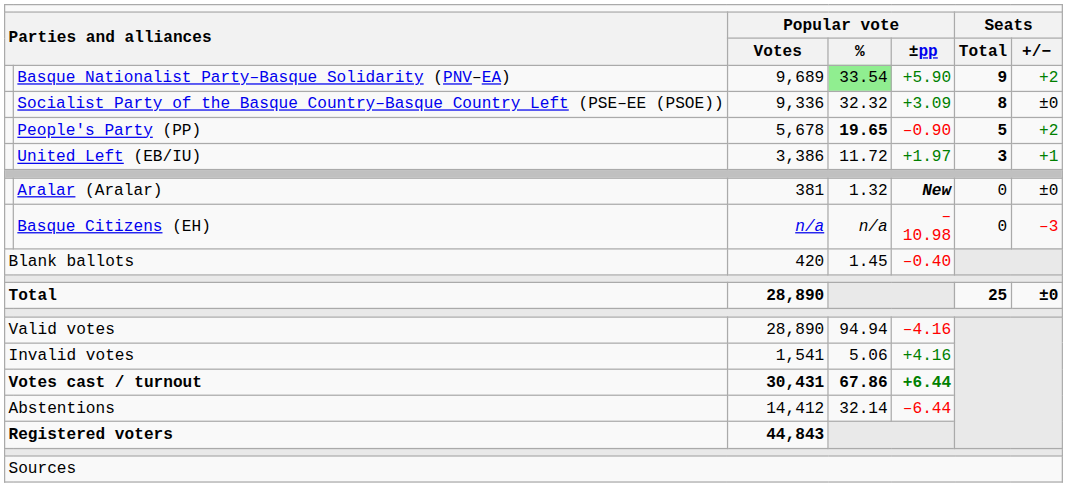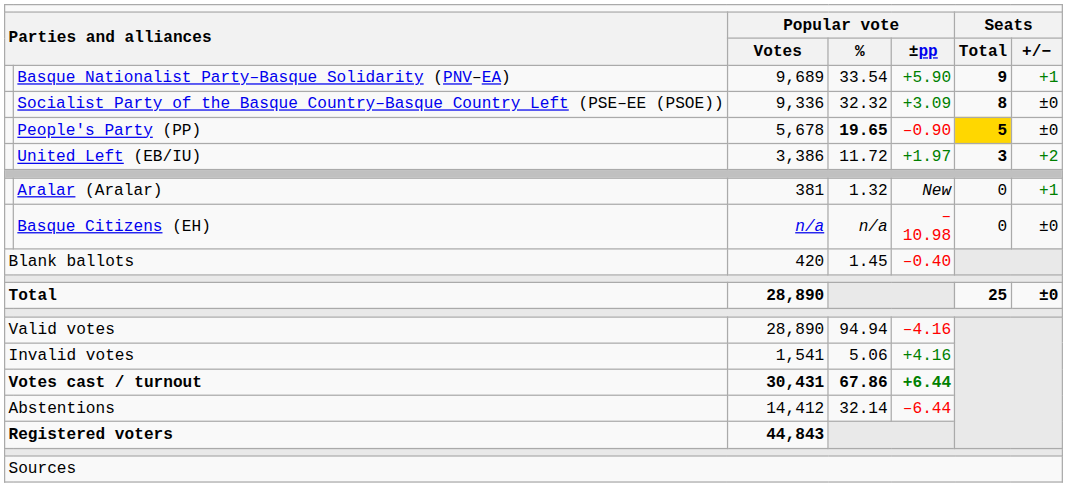(864, 78) lightgreen background -> (864, 78) no background
(1049, 78) +2 -> (1049, 78) +1
(1002, 131) no background -> (1002, 131) gold background
(1049, 131) +2 -> (1049, 131) ±0
(1049, 157) +1 -> (1049, 157) +2
(937, 191) bold -> (937, 191) normal
(1049, 191) ±0 -> (1049, 191) +1
(1049, 226) –3 -> (1049, 226) ±0
